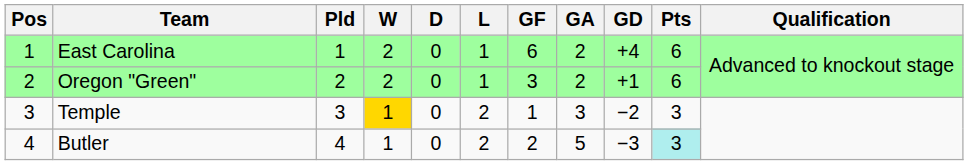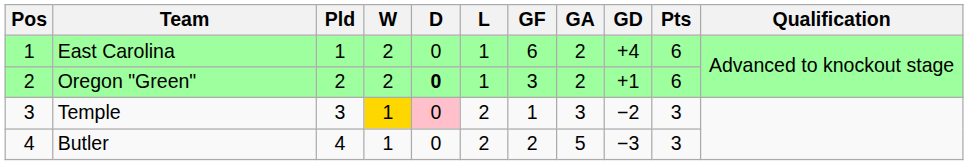(436, 81) normal -> (436, 81) bold
(436, 112) no background -> (436, 112) pink background
(676, 143) paleturquoise background -> (676, 143) no background
